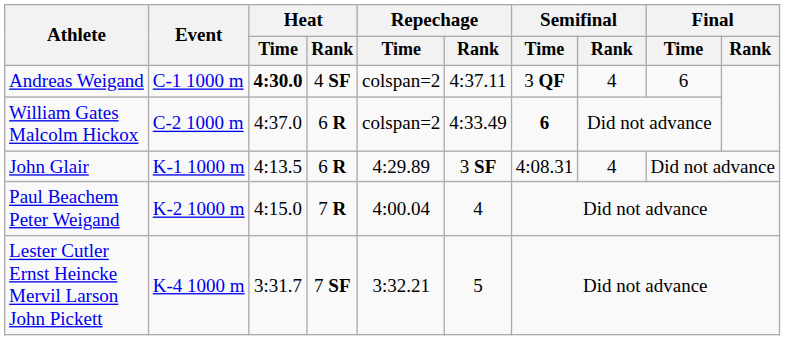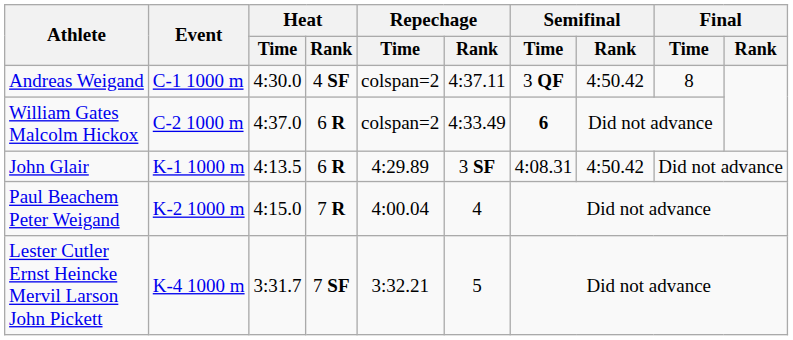(278, 81) bold -> (278, 81) normal
(612, 81) 4 -> (615, 81) 4:50.42
(683, 81) 6 -> (689, 81) 8
(612, 166) 4 -> (615, 166) 4:50.42
